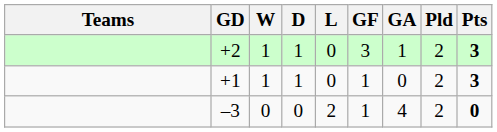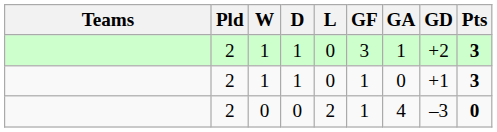columns swapped: (439, 19) <-> (230, 19)
